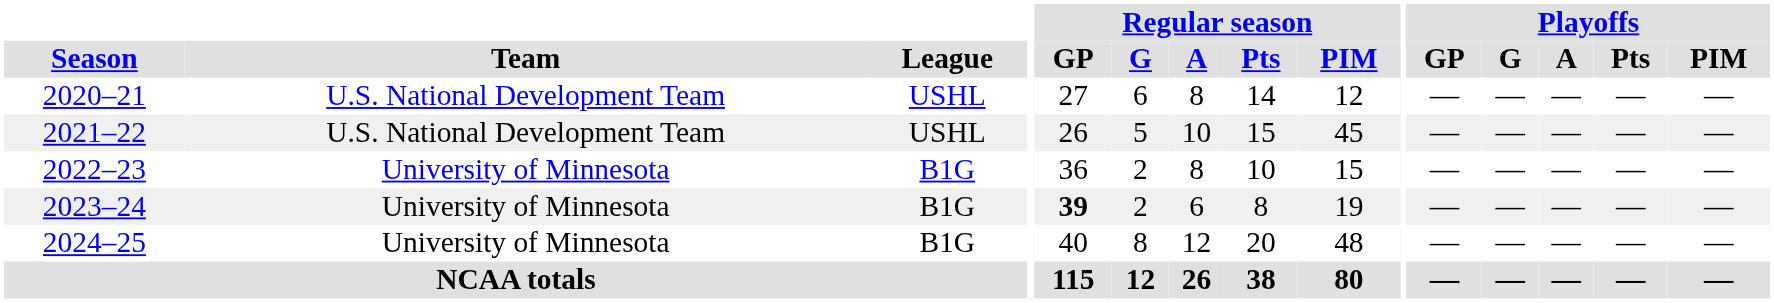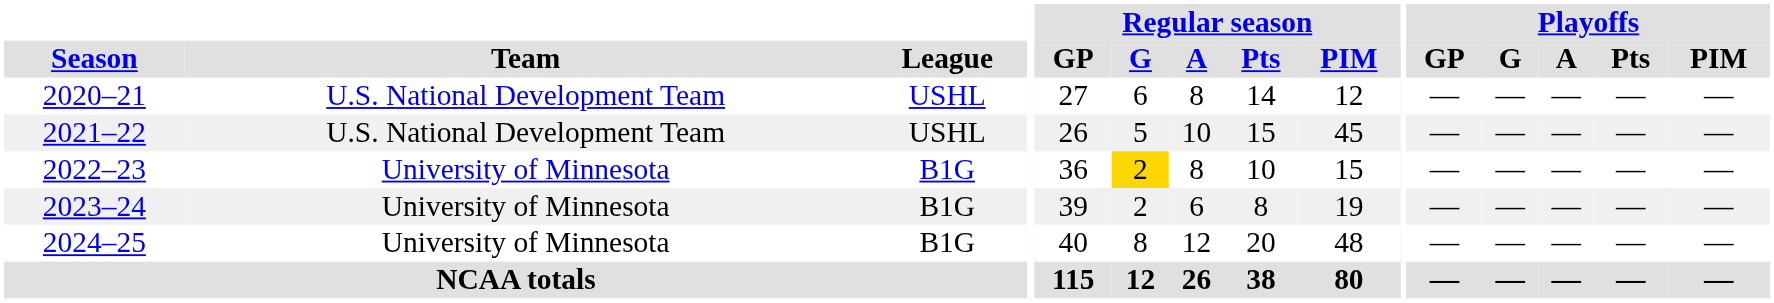(1140, 169) no background -> (1140, 169) gold background
(1073, 205) bold -> (1073, 205) normal
